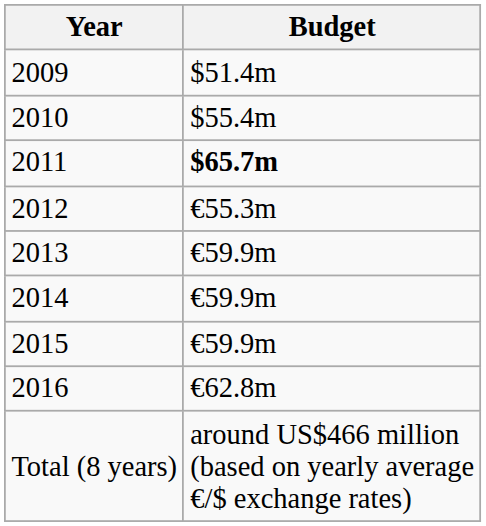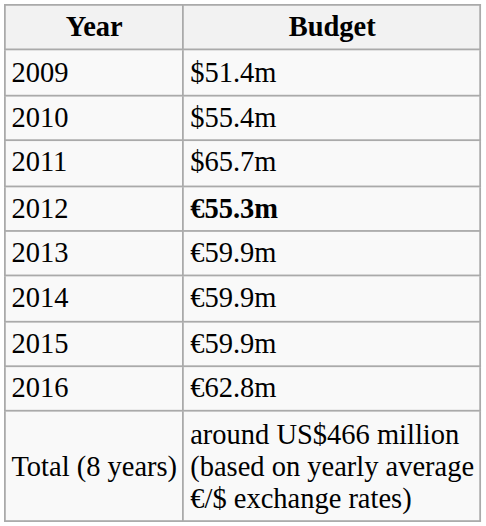(234, 162) bold -> (233, 162) normal
(233, 207) normal -> (234, 207) bold
